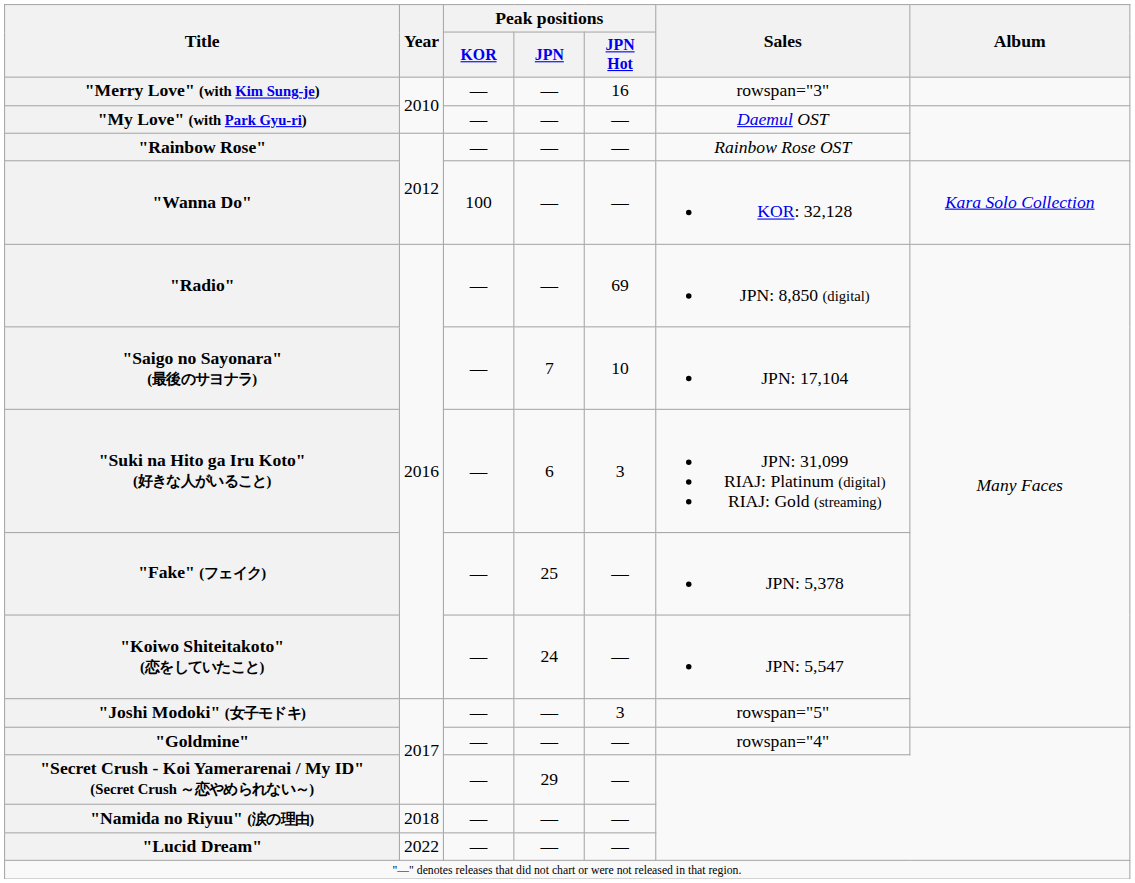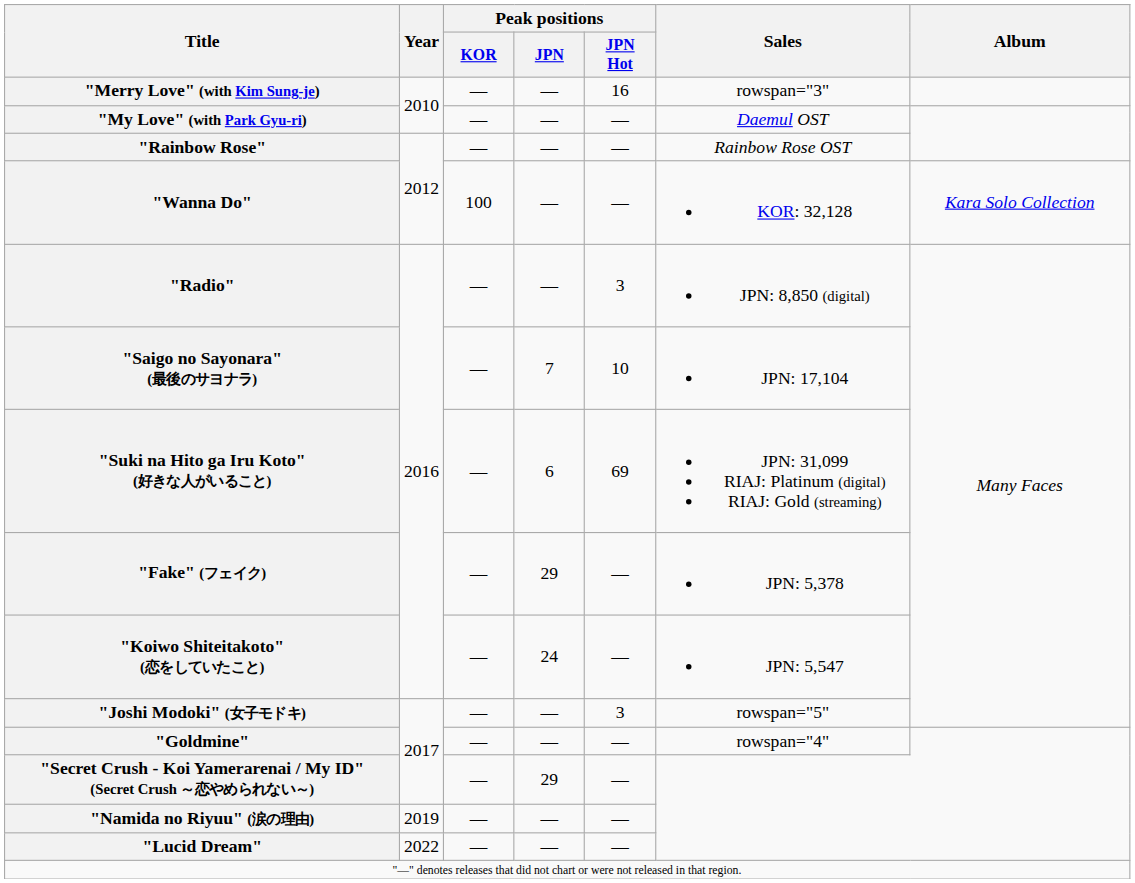(620, 285) 69 -> (620, 285) 3
(620, 470) 3 -> (620, 470) 69
(549, 573) 25 -> (549, 573) 29
(422, 818) 2018 -> (422, 818) 2019
